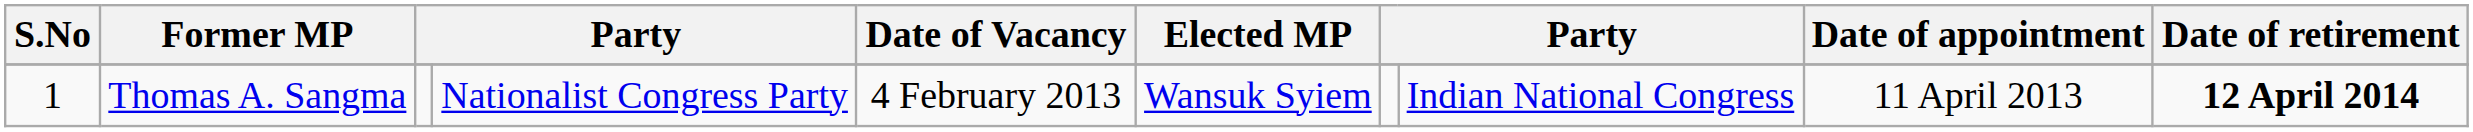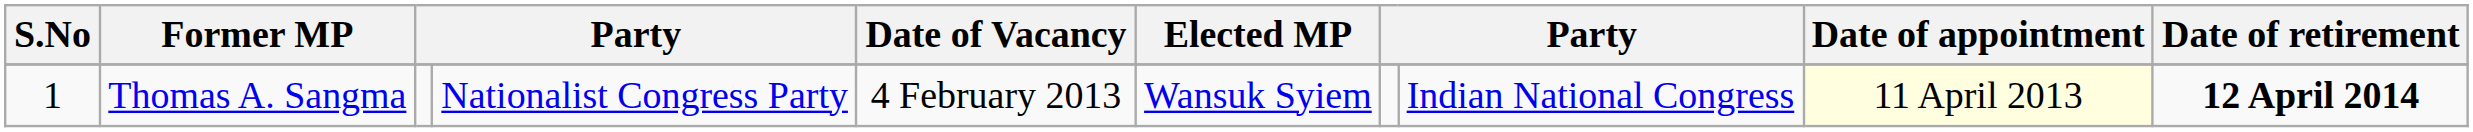(1978, 94) no background -> (1978, 94) lightyellow background
